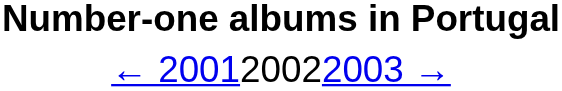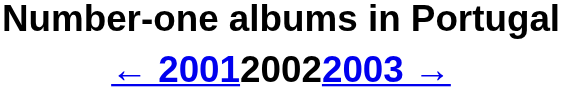(281, 69) normal -> (281, 69) bold
